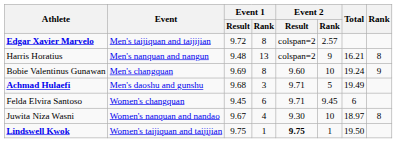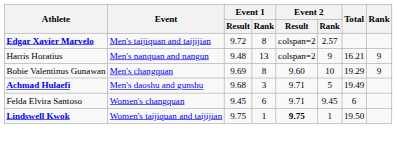(379, 56) 8 -> (379, 56) 9
(354, 71) 19.24 -> (354, 71) 19.29
- row: (40, 116)
